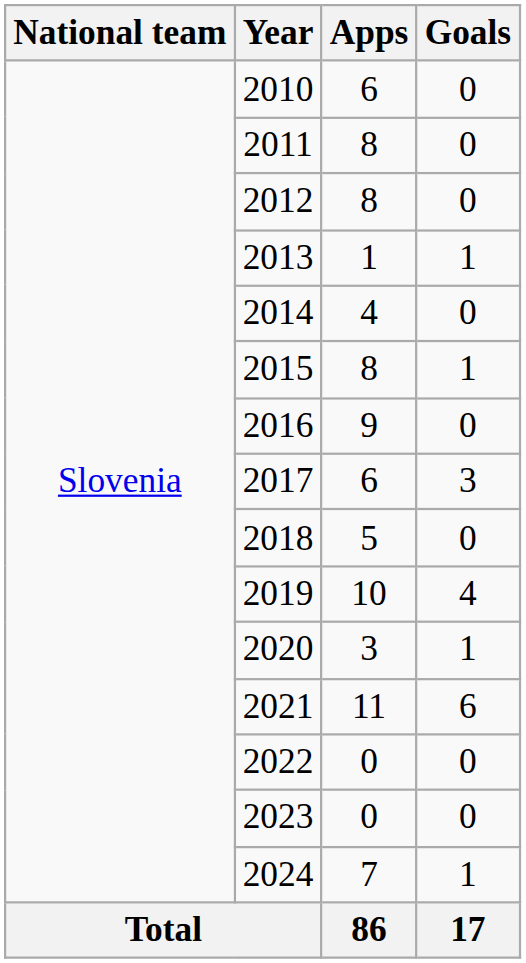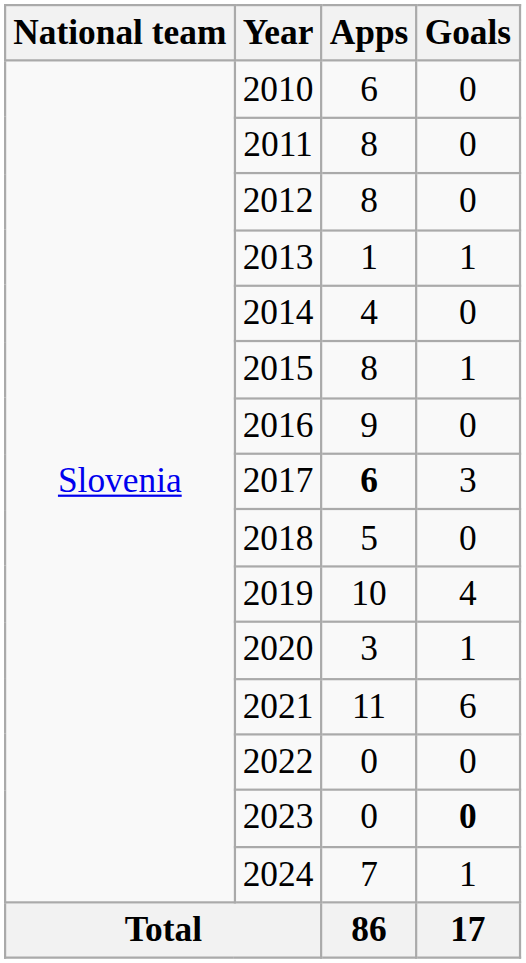(369, 481) normal -> (369, 481) bold
(468, 817) normal -> (468, 817) bold
